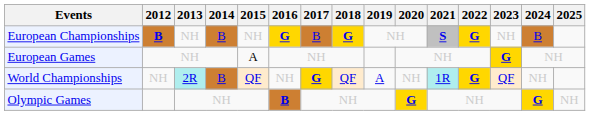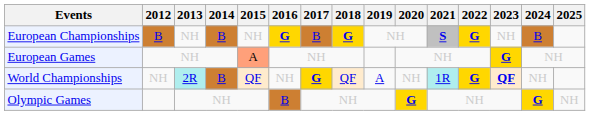(158, 36) bold -> (158, 36) normal
(253, 57) no background -> (253, 57) lightsalmon background
(506, 78) normal -> (506, 78) bold
(285, 100) bold -> (285, 100) normal
